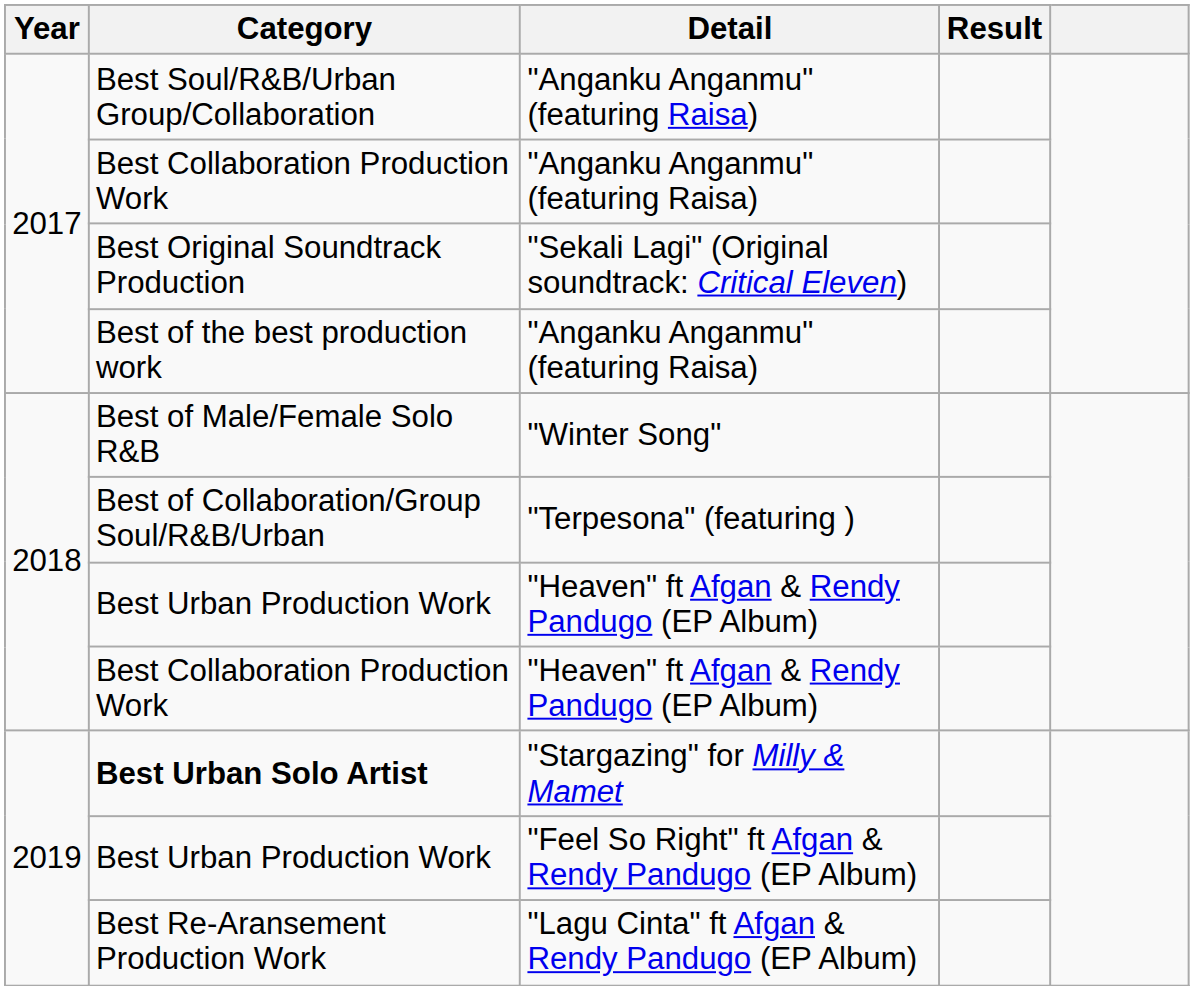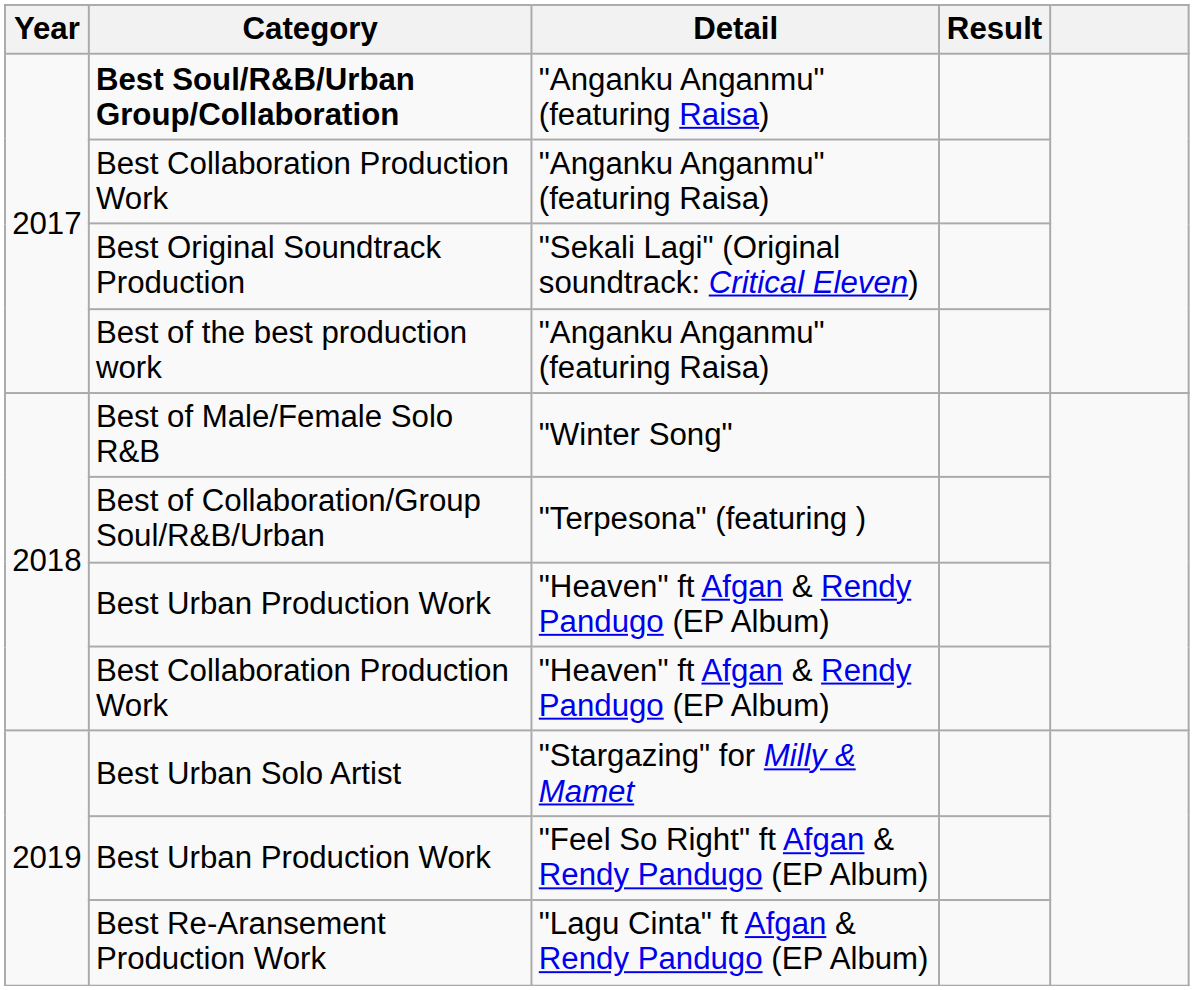(246, 96) normal -> (255, 96) bold
(262, 772) bold -> (249, 772) normal
